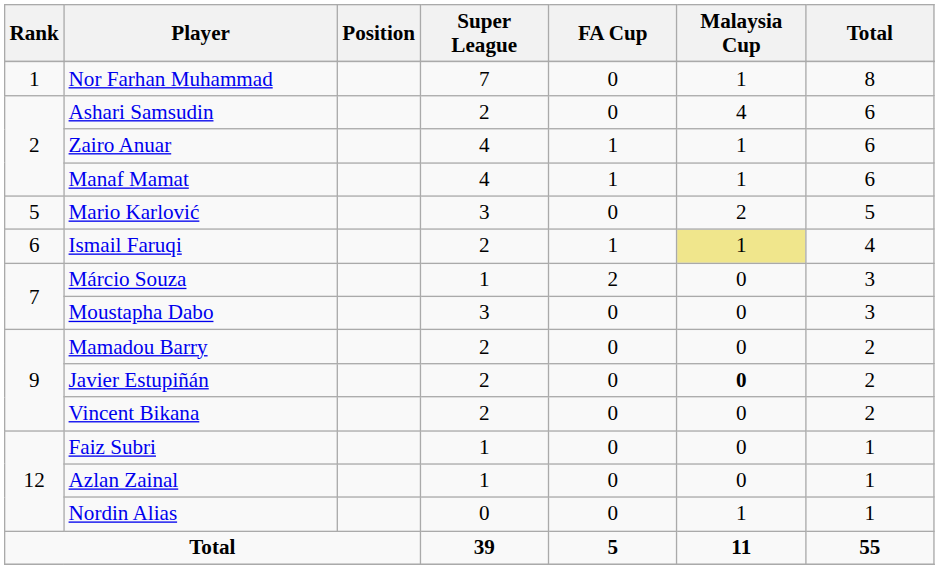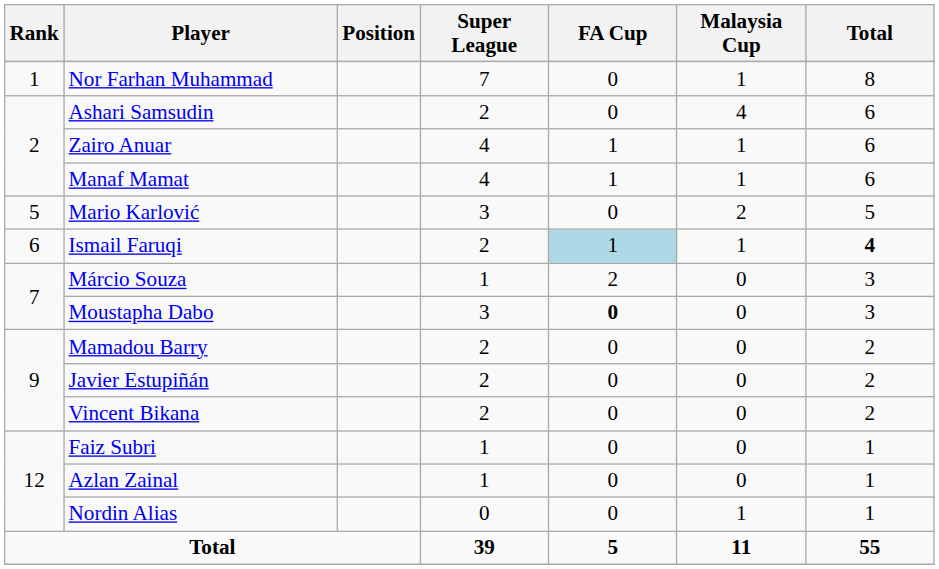(613, 245) no background -> (613, 245) lightblue background
(741, 245) khaki background -> (741, 245) no background
(870, 245) normal -> (870, 245) bold
(613, 312) normal -> (613, 312) bold
(741, 379) bold -> (741, 379) normal
